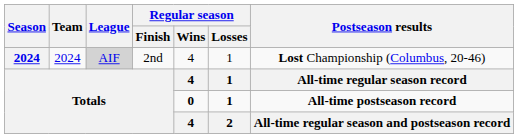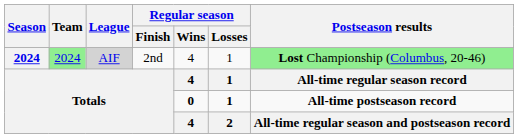(67, 58) no background -> (67, 58) lightgreen background
(382, 58) no background -> (382, 58) lightgreen background
